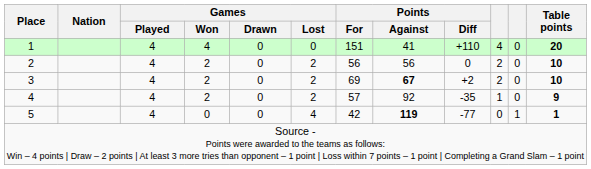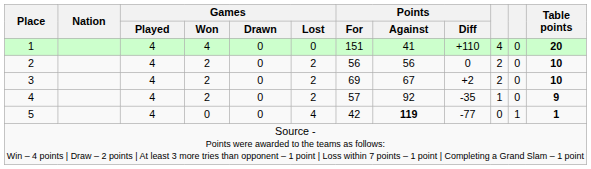(409, 81) bold -> (409, 81) normal
